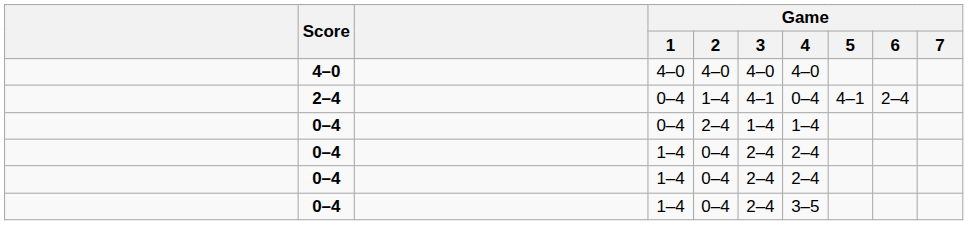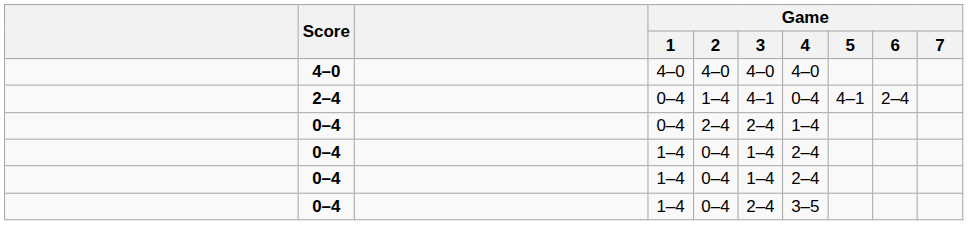(760, 125) 1–4 -> (760, 125) 2–4
(760, 152) 2–4 -> (760, 152) 1–4
(760, 179) 2–4 -> (760, 179) 1–4
